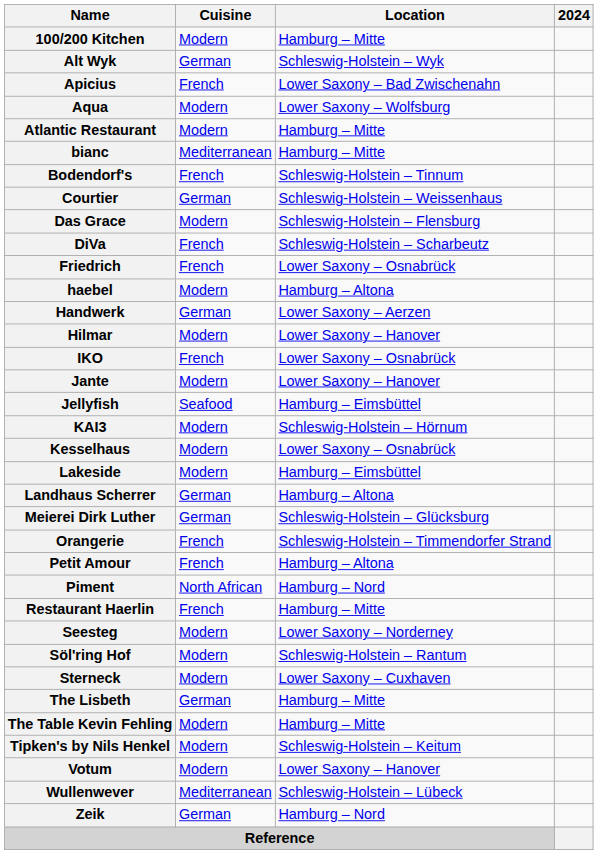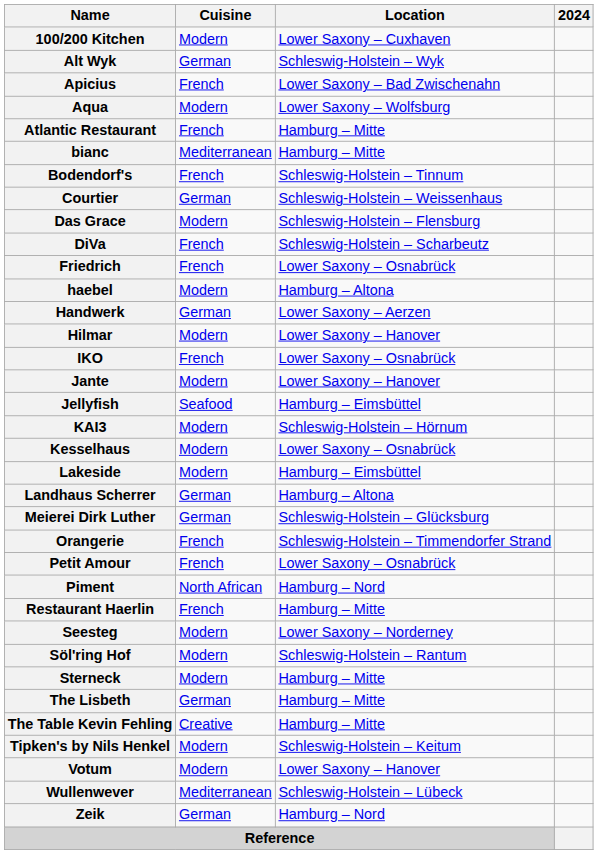(332, 38) Hamburg – Mitte -> (365, 38) Lower Saxony – Cuxhaven
(203, 130) Modern -> (201, 130) French
(336, 564) Hamburg – Altona -> (367, 564) Lower Saxony – Osnabrück
(365, 678) Lower Saxony – Cuxhaven -> (332, 678) Hamburg – Mitte
(203, 723) Modern -> (206, 723) Creative
